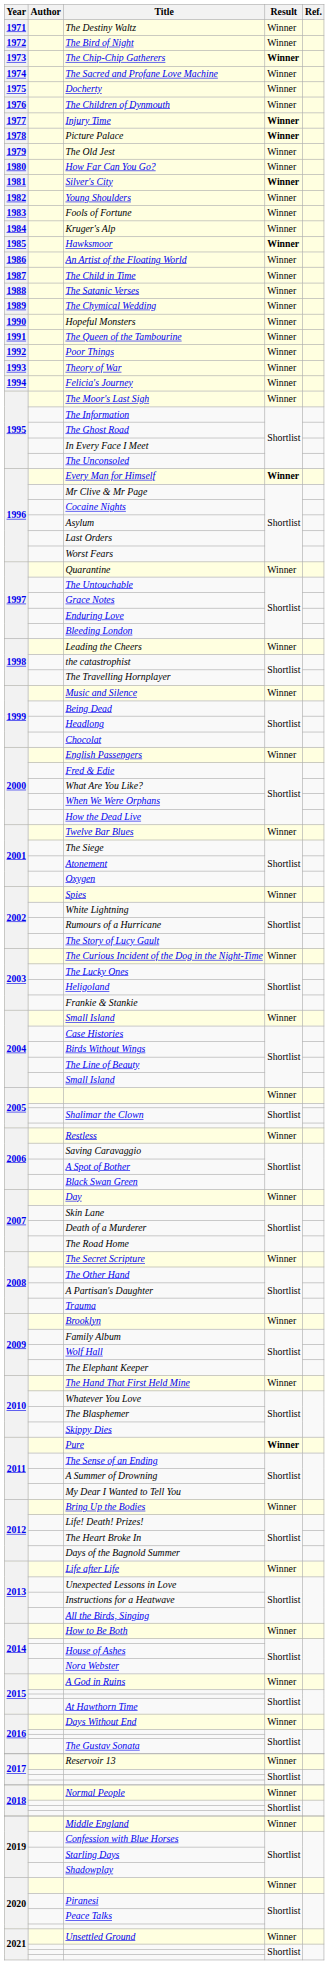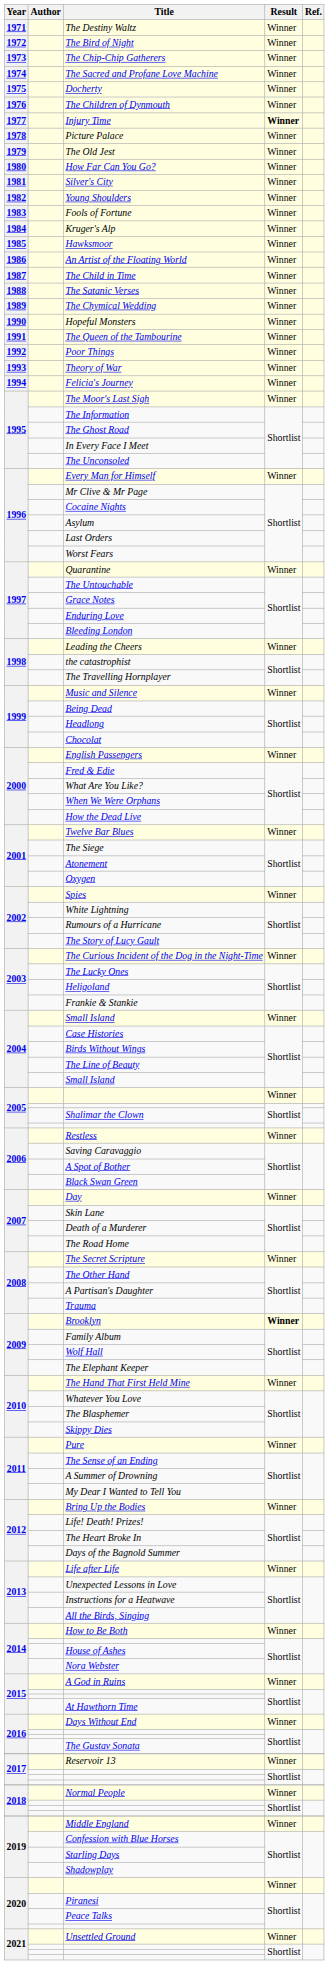(283, 58) bold -> (282, 58) normal
(283, 136) bold -> (282, 136) normal
(283, 182) bold -> (282, 182) normal
(283, 244) bold -> (282, 244) normal
(283, 476) bold -> (282, 476) normal
(282, 1321) normal -> (283, 1321) bold
(283, 1445) bold -> (282, 1445) normal
